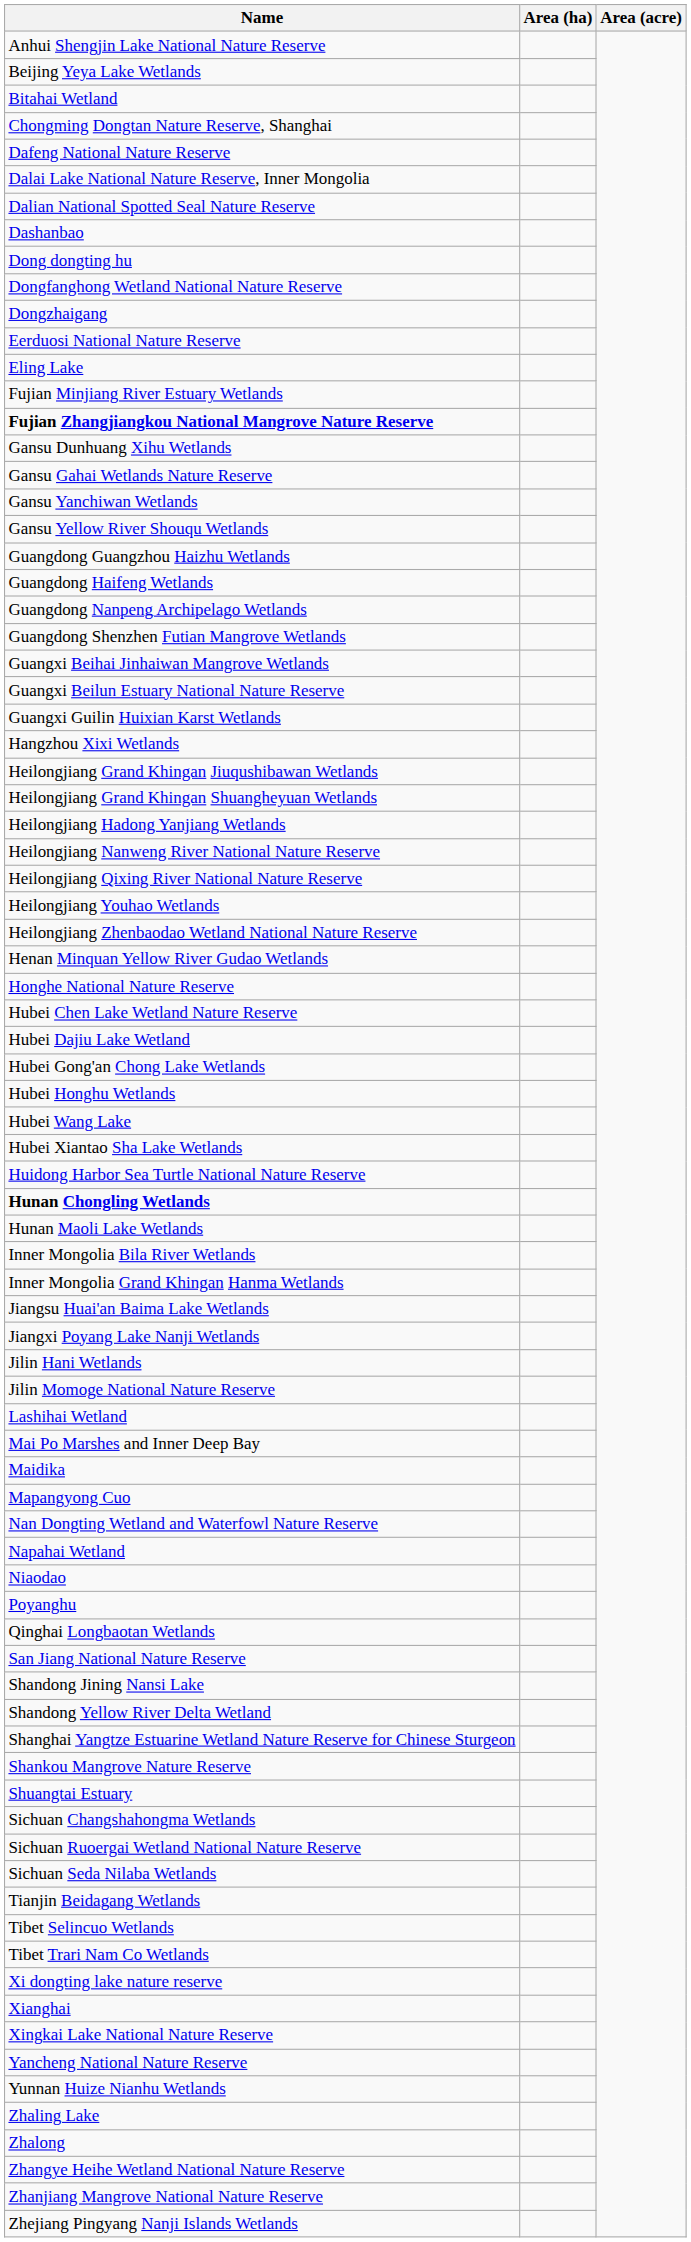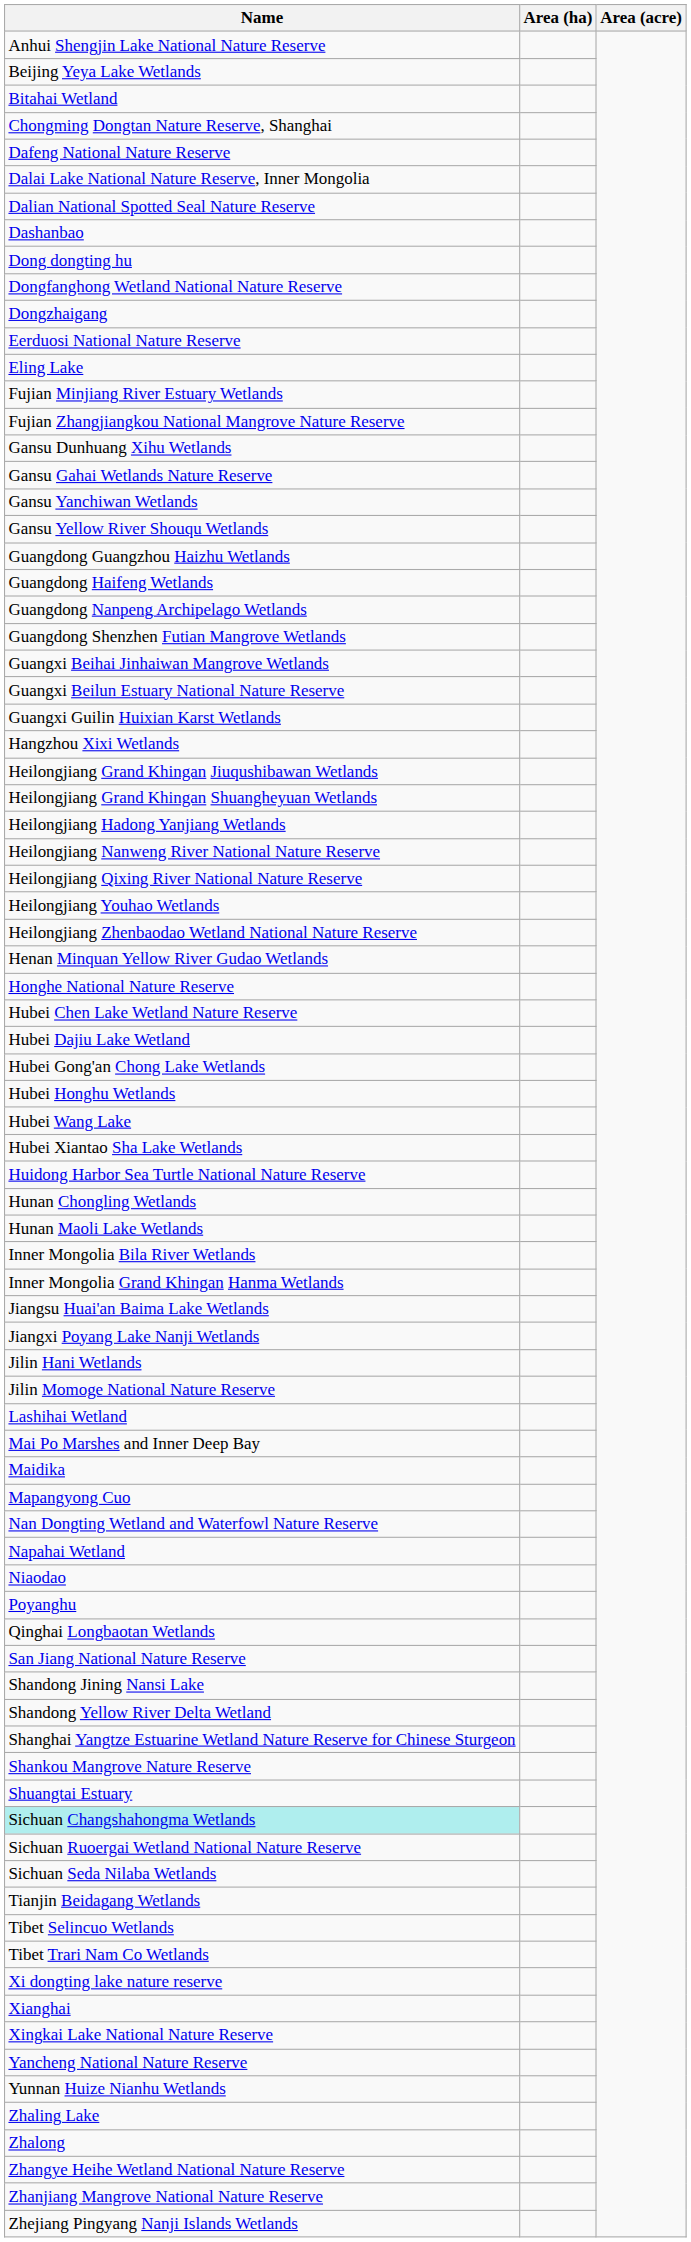(221, 421) bold -> (206, 421) normal
(109, 1201) bold -> (102, 1201) normal
(132, 1820) no background -> (132, 1820) paleturquoise background
